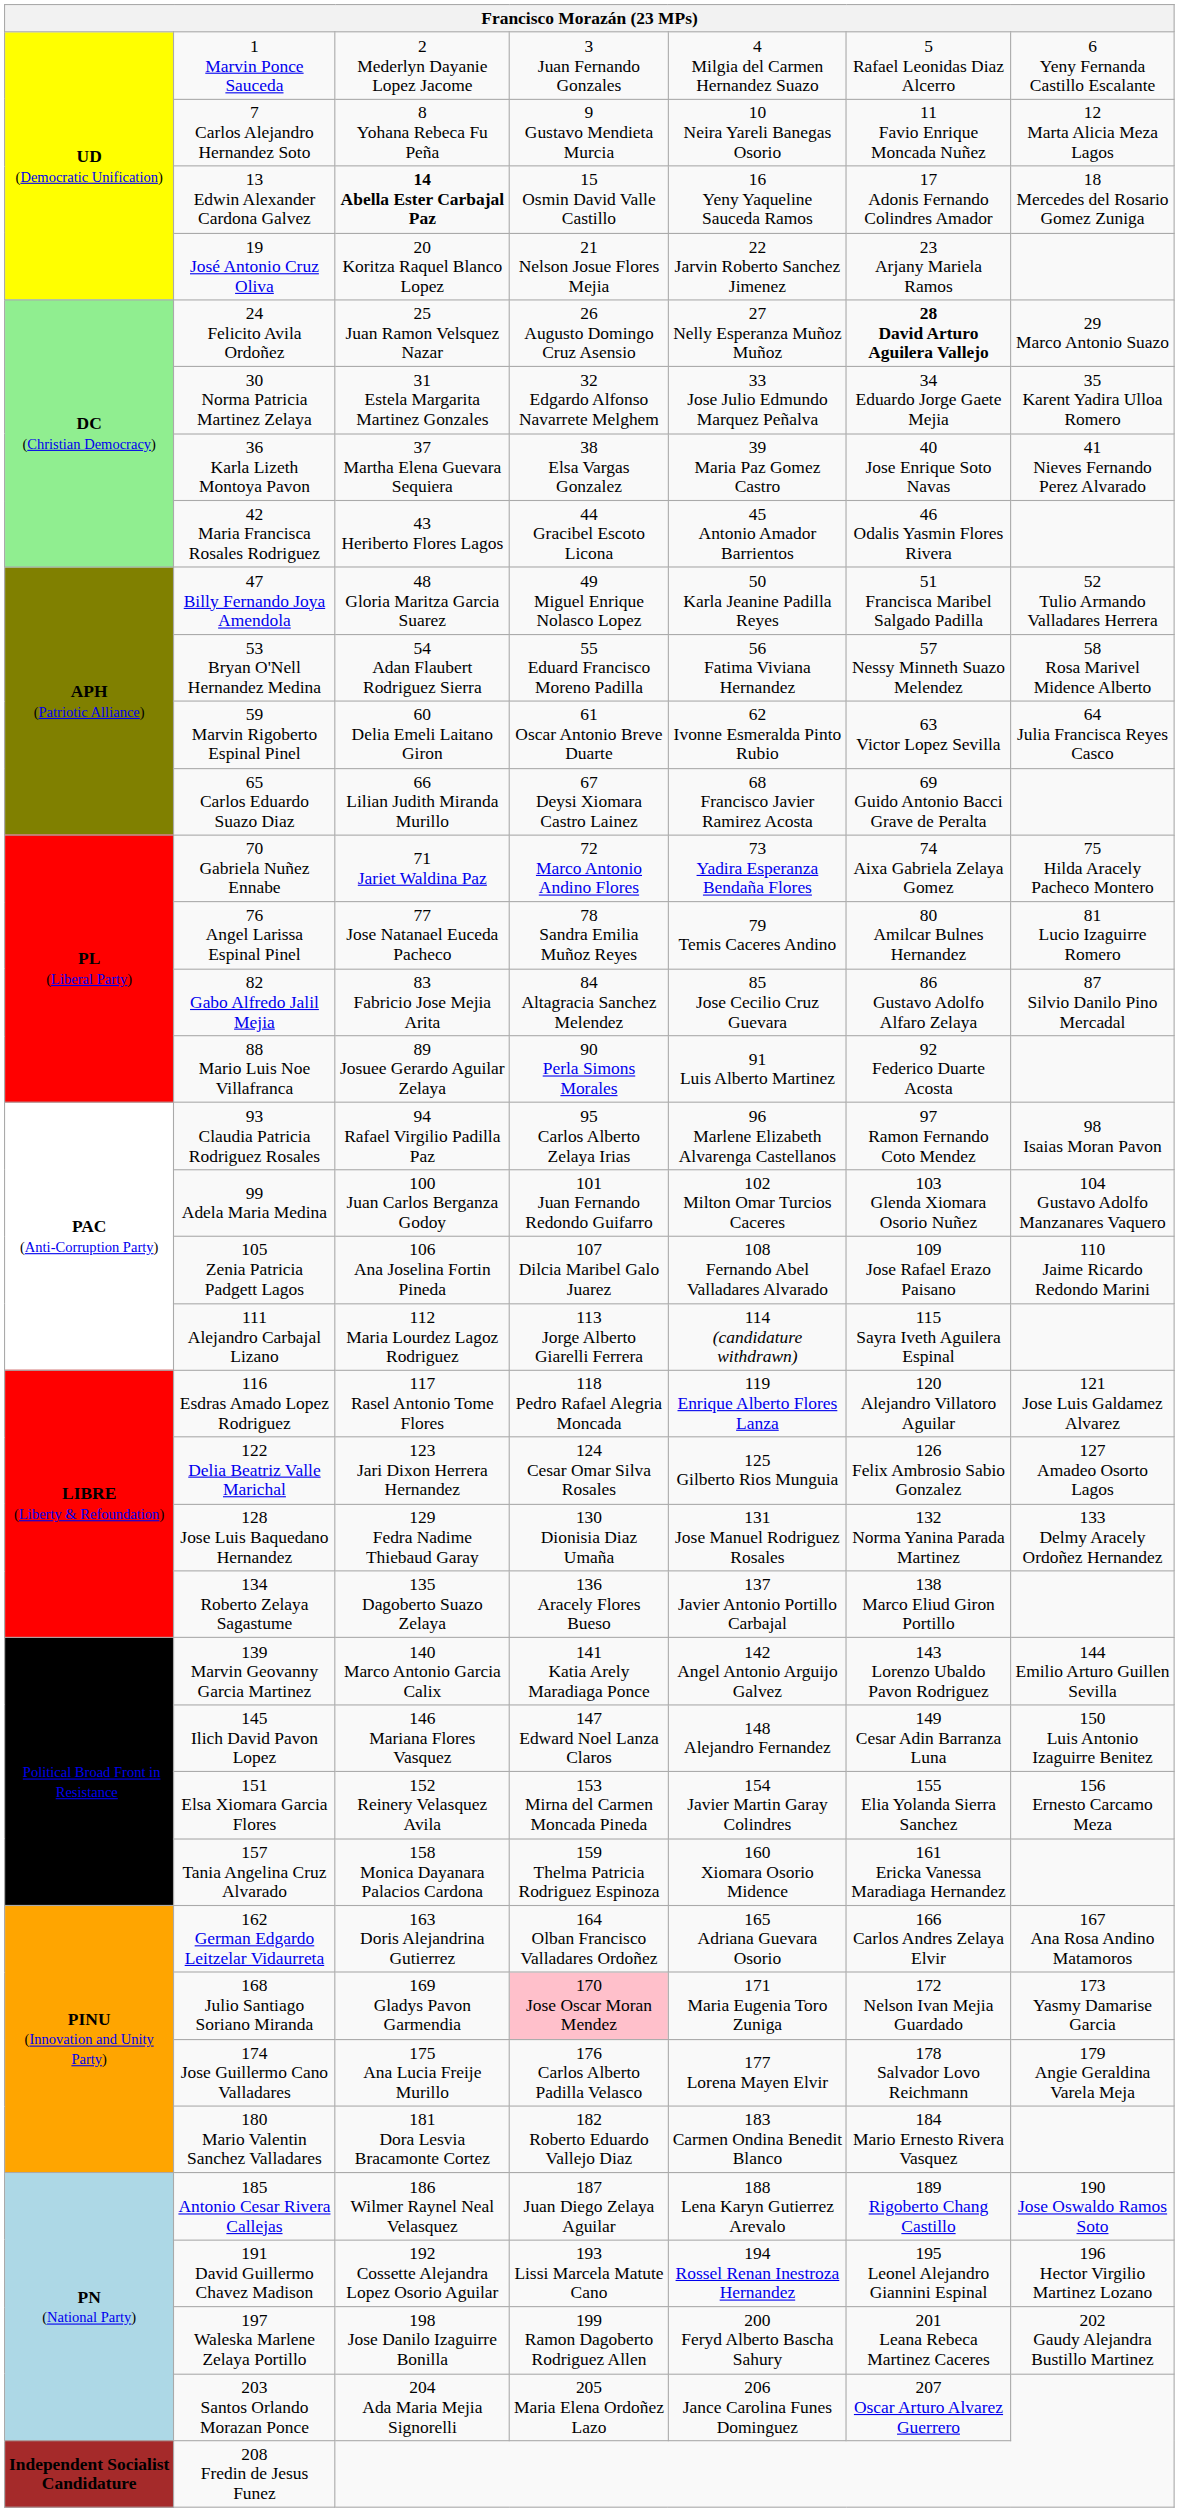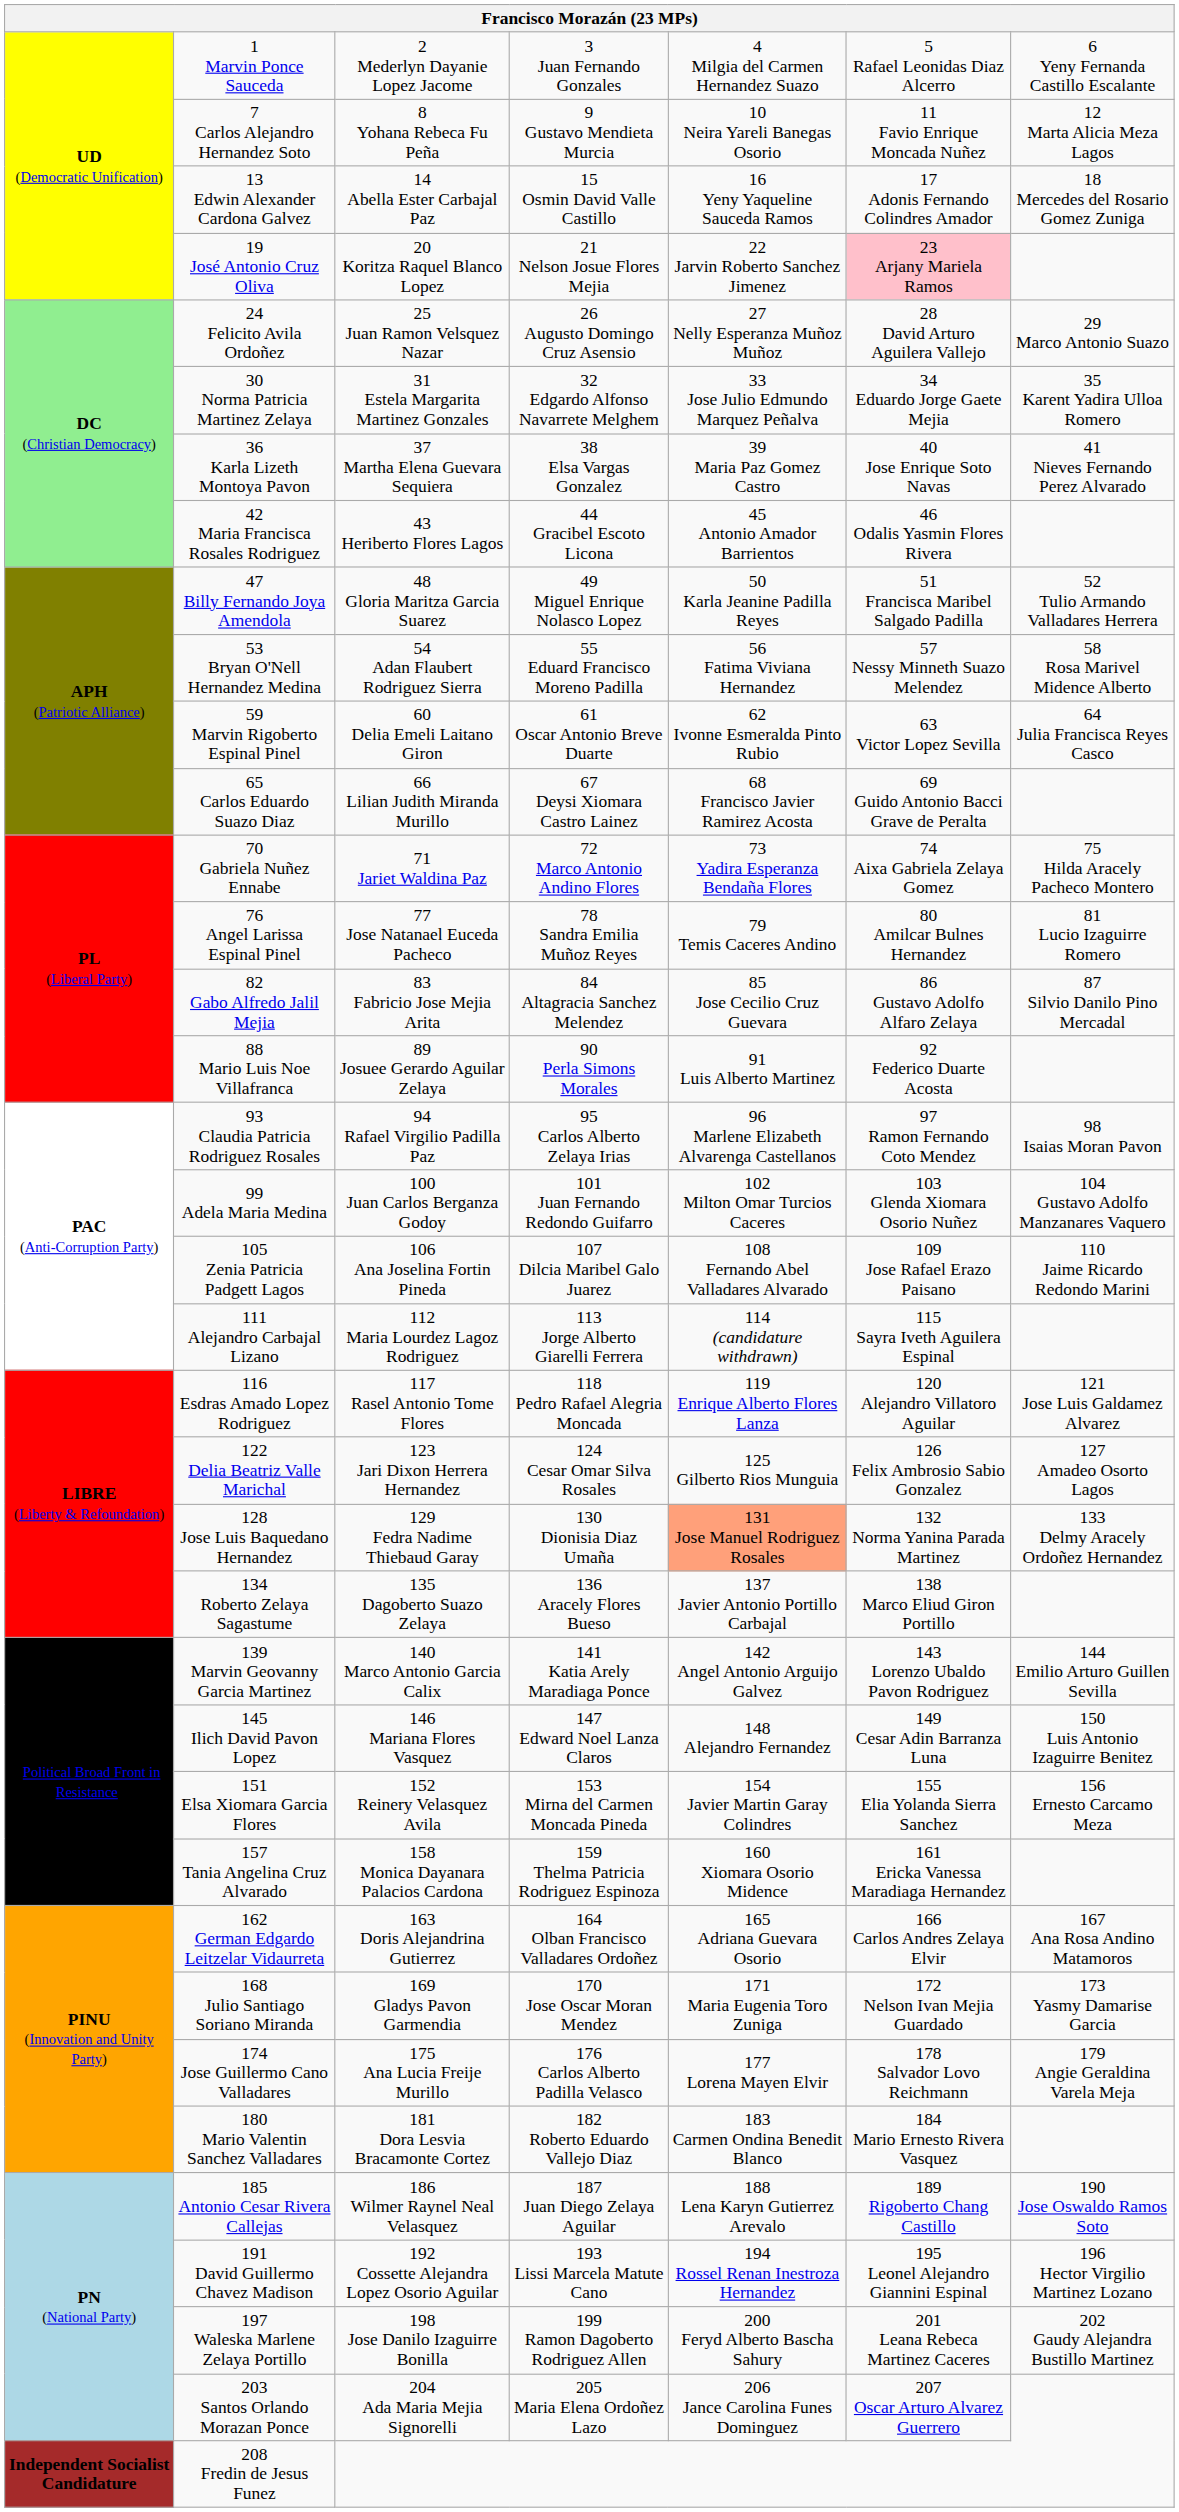(422, 199) bold -> (422, 199) normal
(928, 266) no background -> (928, 266) pink background
(928, 333) bold -> (928, 333) normal
(757, 1537) no background -> (757, 1537) lightsalmon background
(589, 2005) pink background -> (589, 2005) no background
